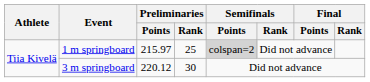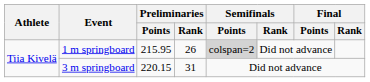(156, 49) 215.97 -> (156, 49) 215.95
(191, 49) 25 -> (191, 49) 26
(156, 67) 220.12 -> (156, 67) 220.15
(191, 67) 30 -> (191, 67) 31
